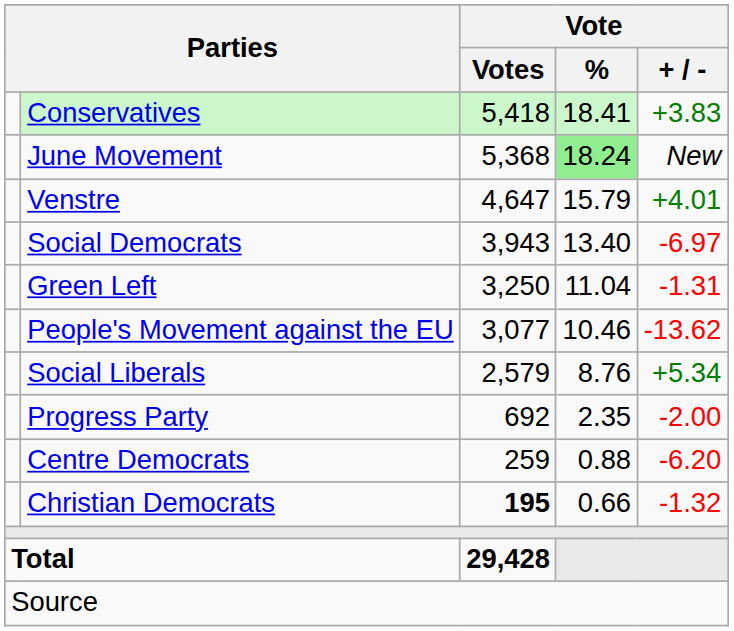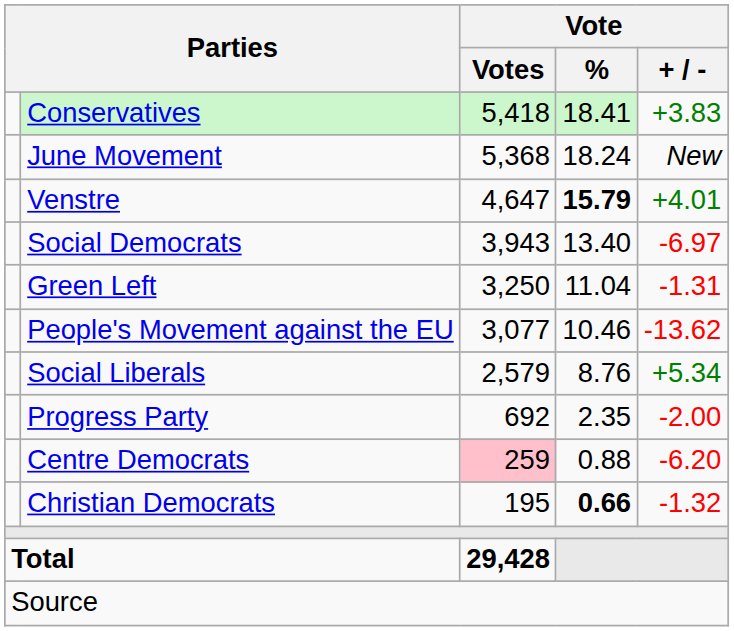(597, 156) lightgreen background -> (597, 156) no background
(597, 199) normal -> (597, 199) bold
(527, 460) no background -> (527, 460) pink background
(527, 503) bold -> (527, 503) normal
(604, 503) normal -> (604, 503) bold
